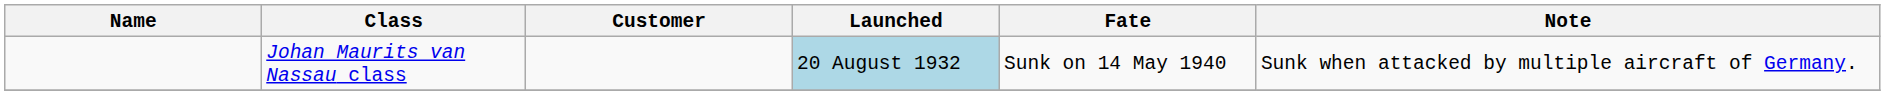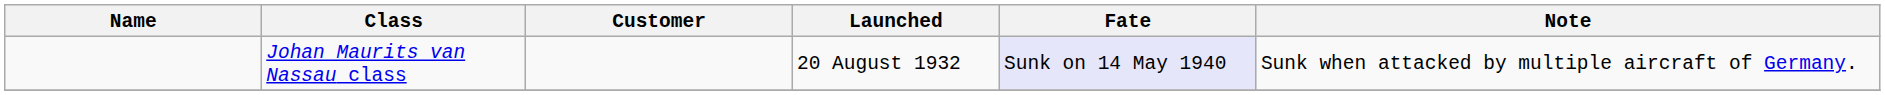(879, 64) lightblue background -> (879, 64) no background
(1115, 64) no background -> (1115, 64) lavender background
